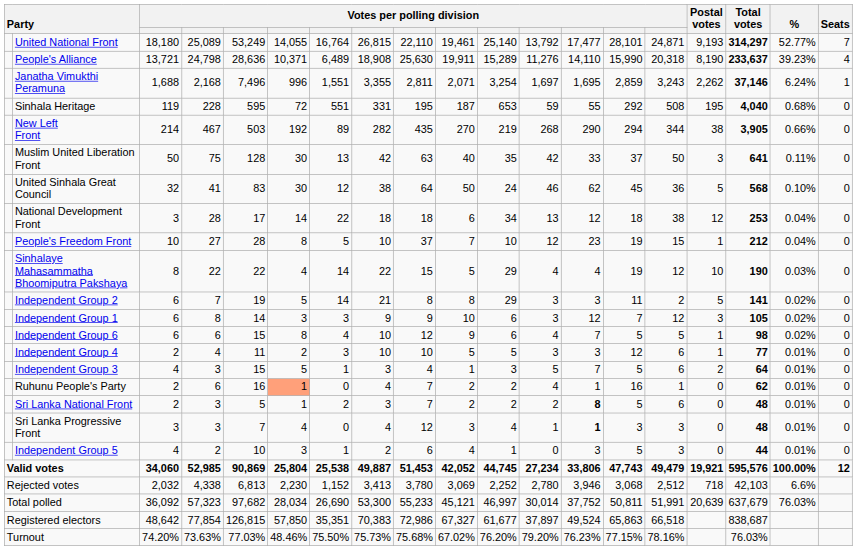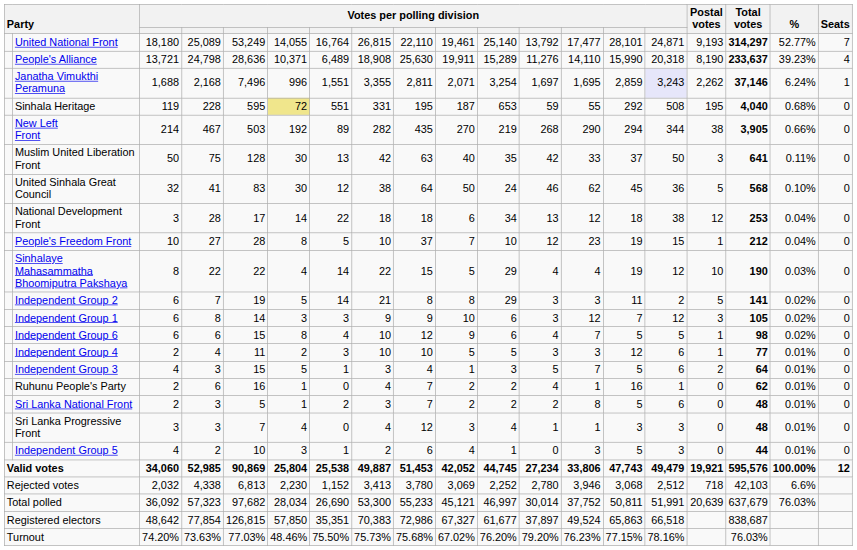(671, 83) no background -> (671, 83) lavender background
(301, 106) no background -> (301, 106) khaki background
(304, 387) lightsalmon background -> (304, 387) no background
(598, 404) bold -> (598, 404) normal
(598, 427) bold -> (598, 427) normal
